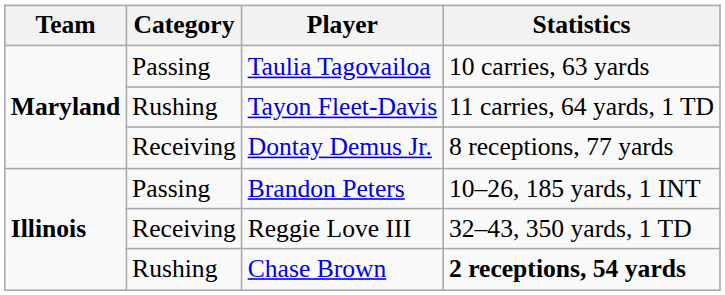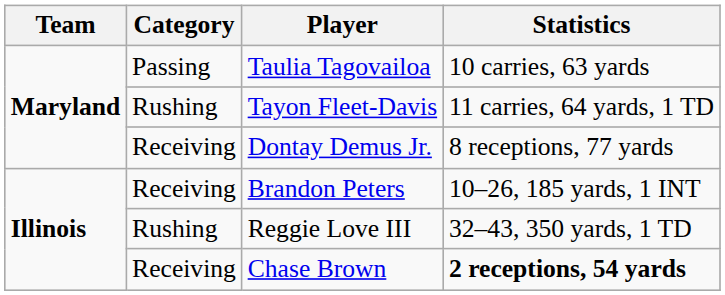(171, 187) Passing -> (184, 187) Receiving
(184, 228) Receiving -> (175, 228) Rushing
(175, 268) Rushing -> (184, 268) Receiving
